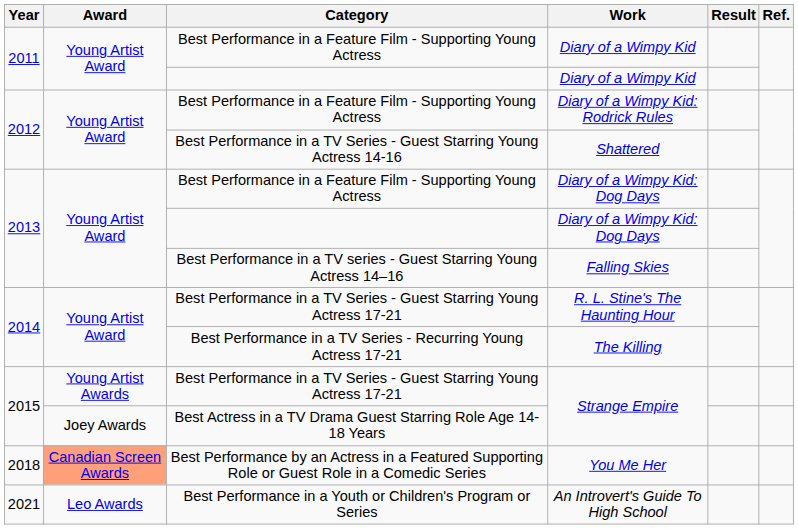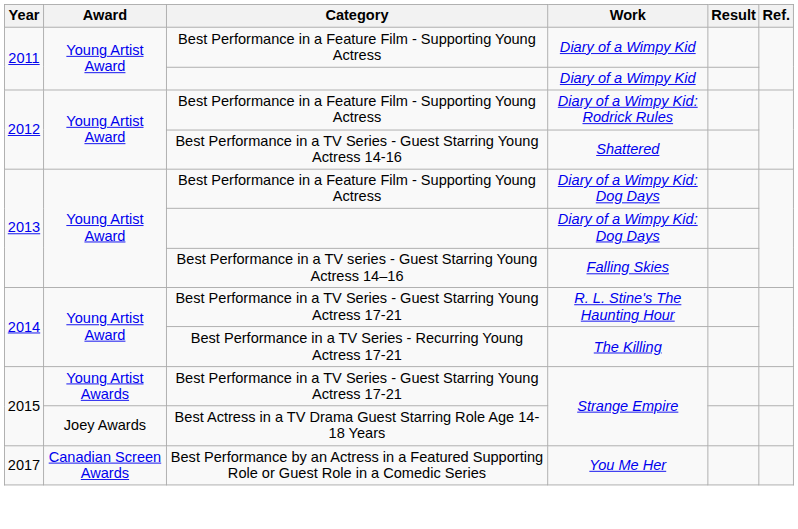(24, 465) 2018 -> (24, 465) 2017
(105, 465) lightsalmon background -> (105, 465) no background
- row: (357, 504)
